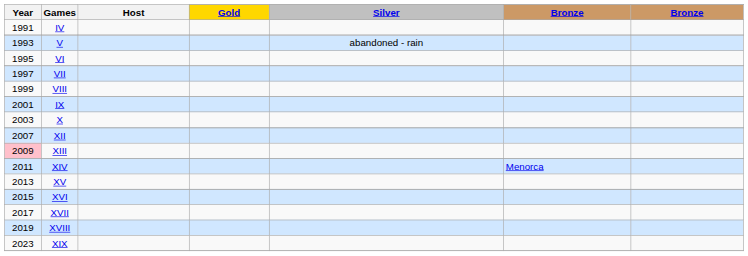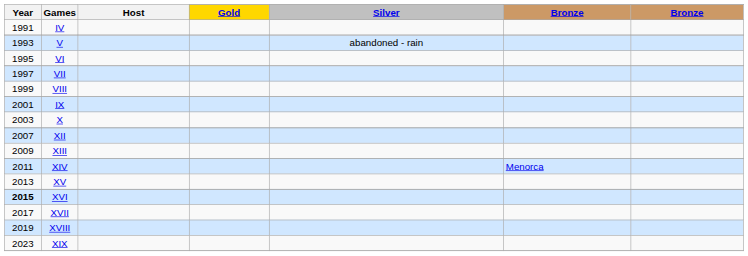(23, 151) pink background -> (23, 151) no background
(23, 197) normal -> (23, 197) bold
